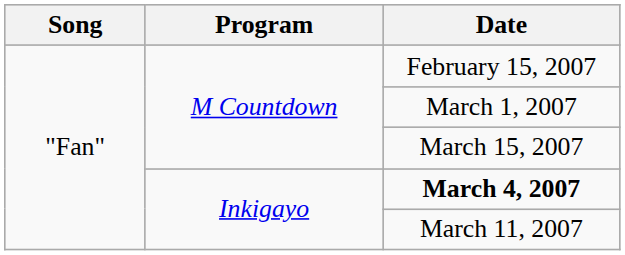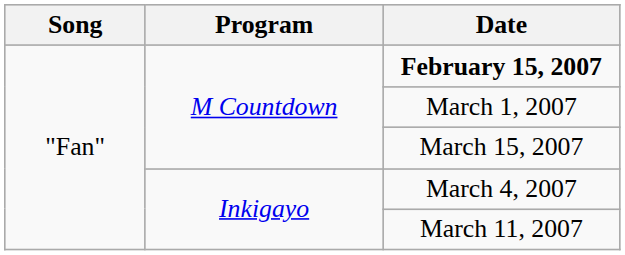(501, 65) normal -> (501, 65) bold
(501, 188) bold -> (501, 188) normal
